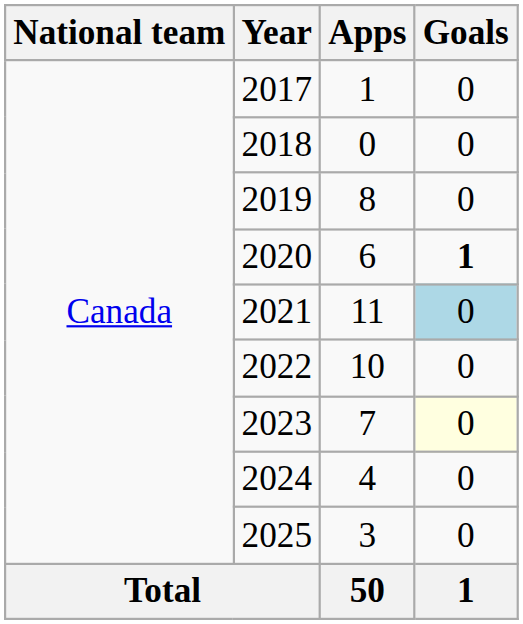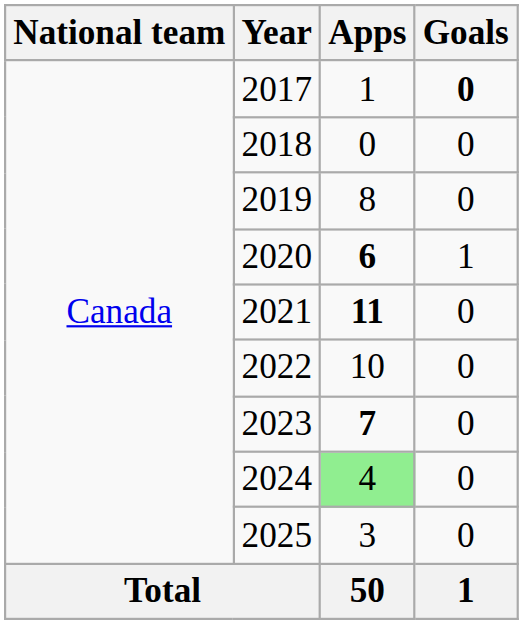(466, 88) normal -> (466, 88) bold
(367, 255) normal -> (367, 255) bold
(466, 255) bold -> (466, 255) normal
(367, 311) normal -> (367, 311) bold
(466, 311) lightblue background -> (466, 311) no background
(367, 423) normal -> (367, 423) bold
(466, 423) lightyellow background -> (466, 423) no background
(367, 479) no background -> (367, 479) lightgreen background
